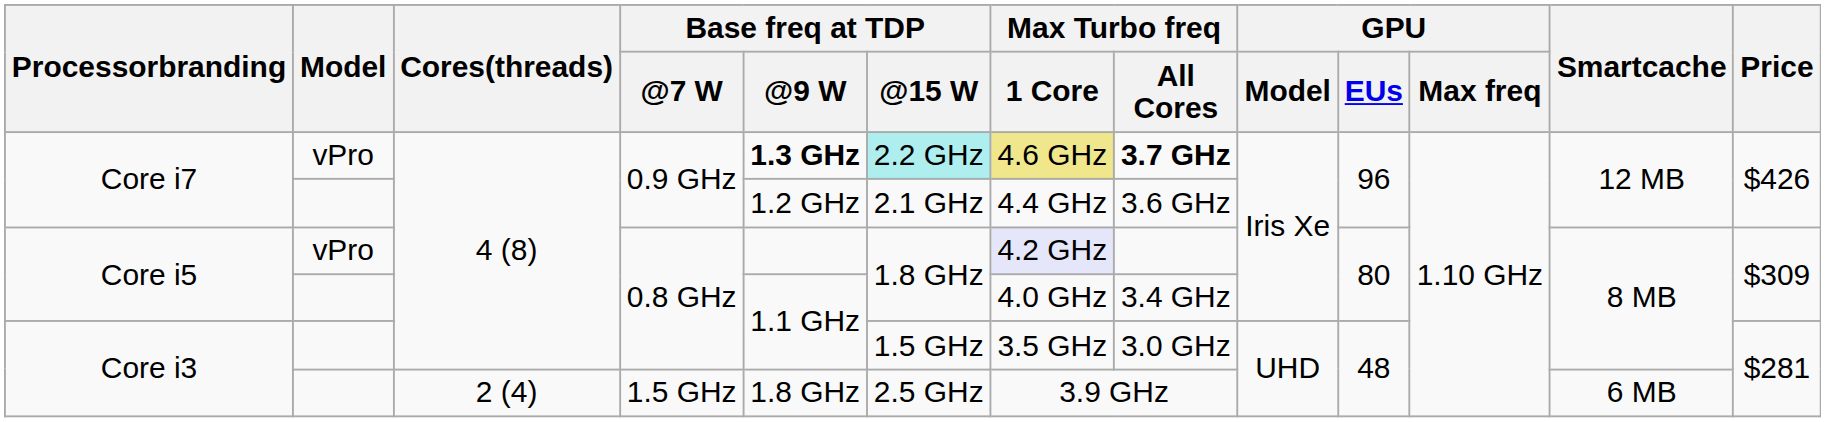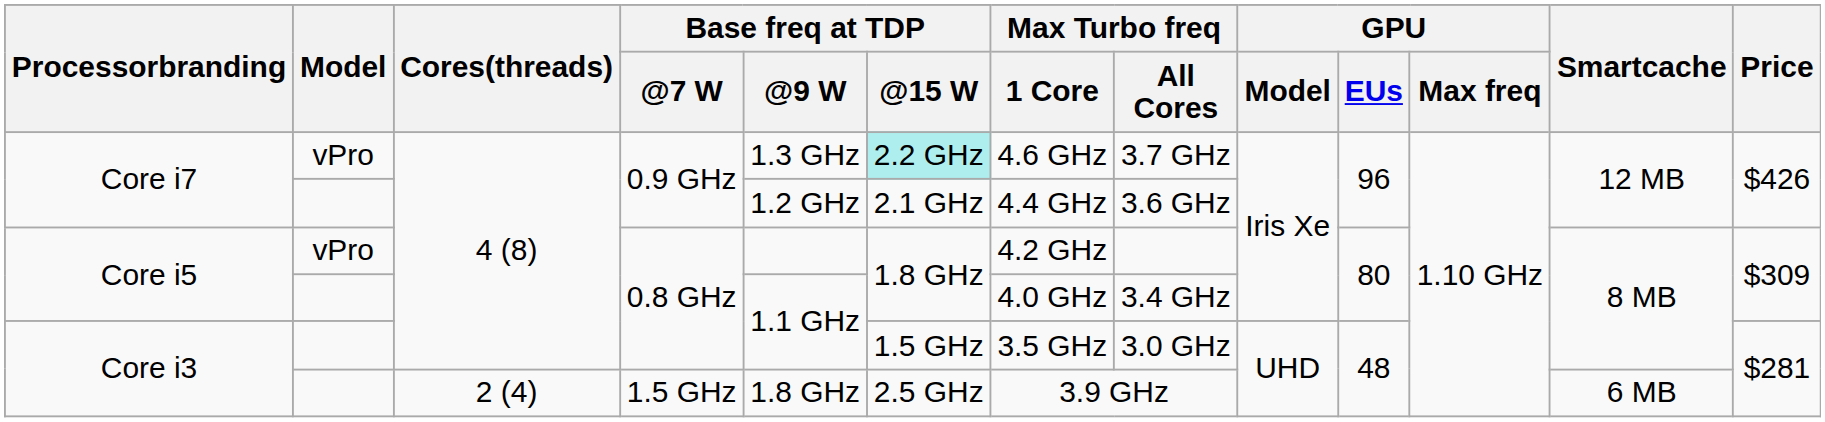(805, 155) bold -> (805, 155) normal
(1052, 155) khaki background -> (1052, 155) no background
(1176, 155) bold -> (1176, 155) normal
(1052, 250) lavender background -> (1052, 250) no background
